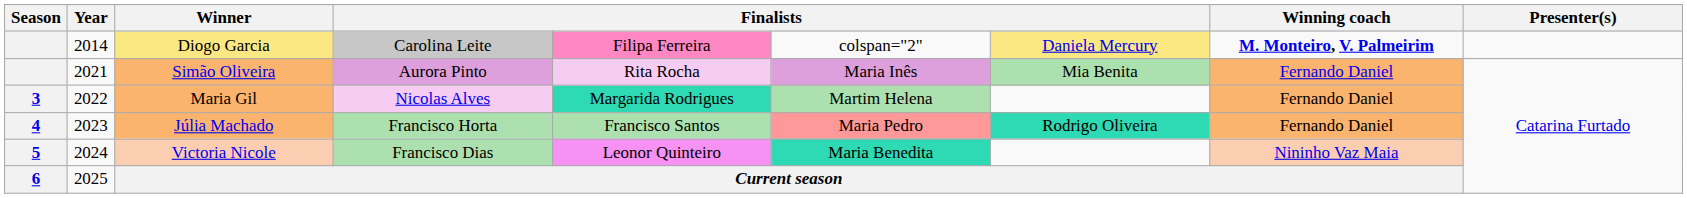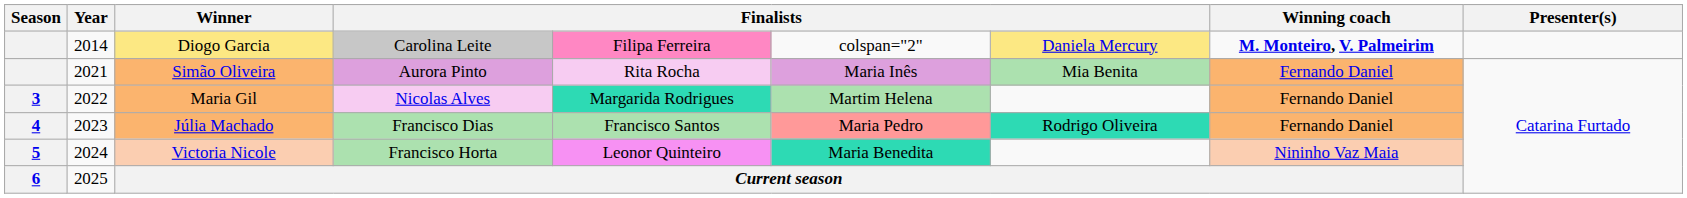(443, 125) Francisco Horta -> (443, 125) Francisco Dias
(443, 152) Francisco Dias -> (443, 152) Francisco Horta
